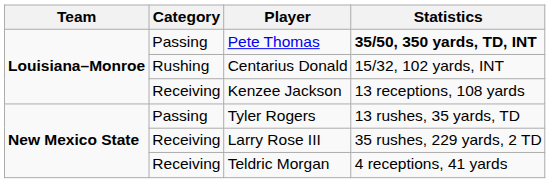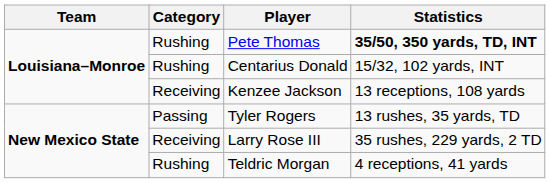(180, 41) Passing -> (181, 41) Rushing
(186, 165) Receiving -> (181, 165) Rushing
